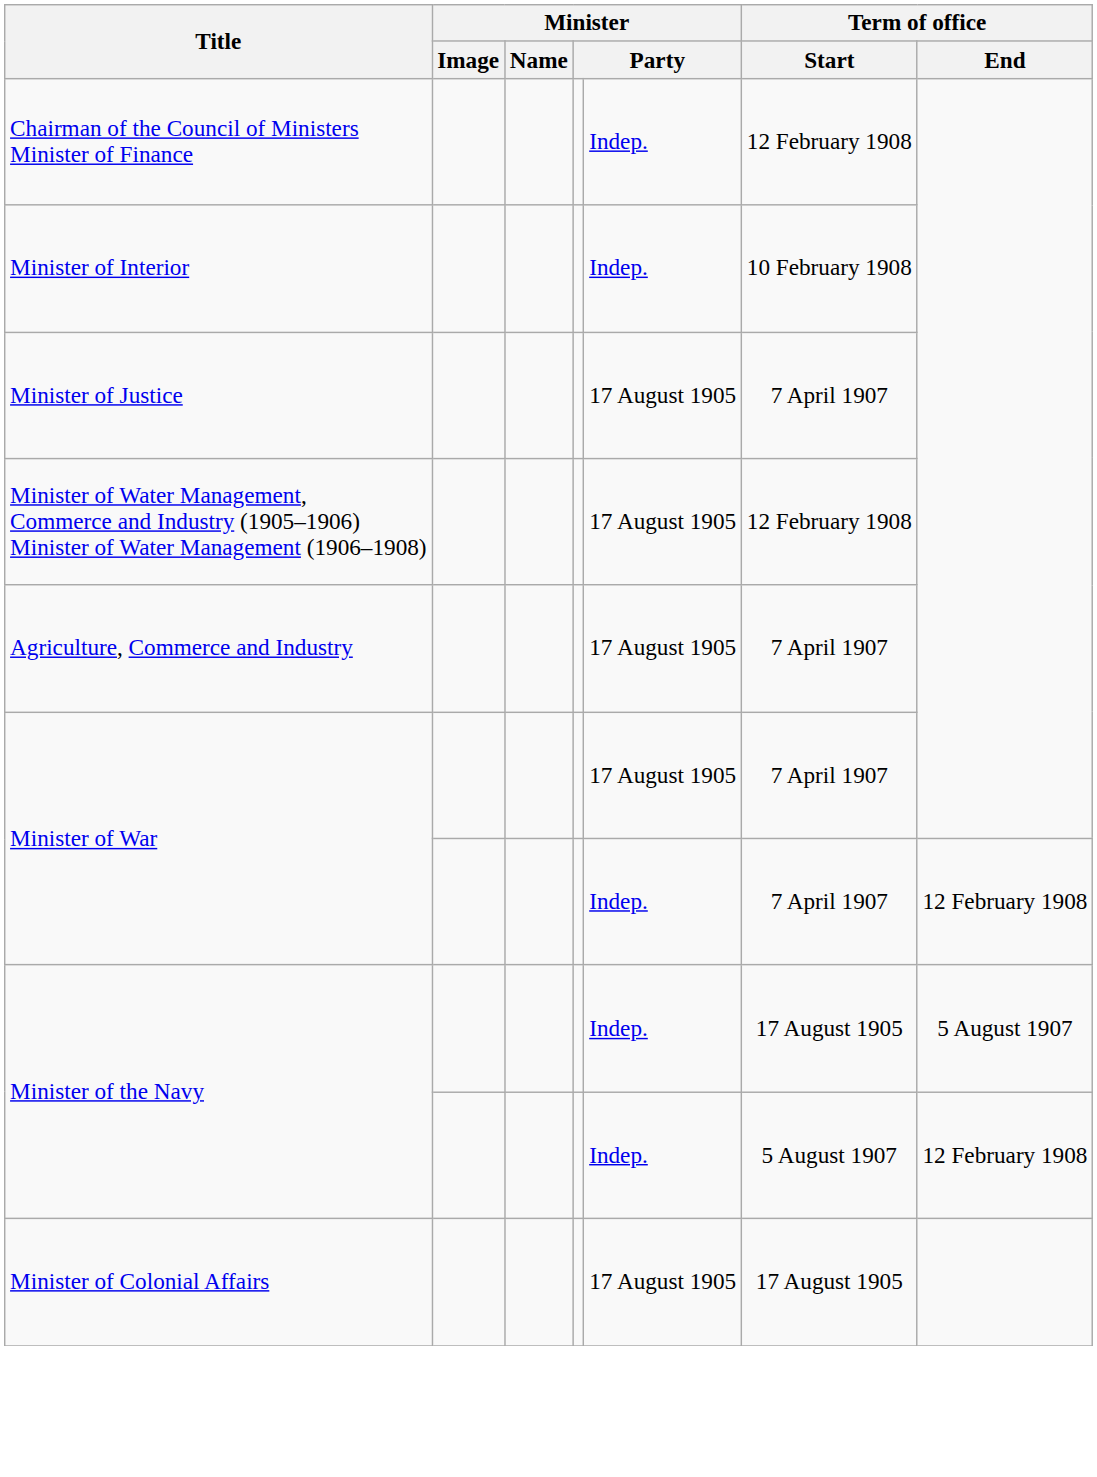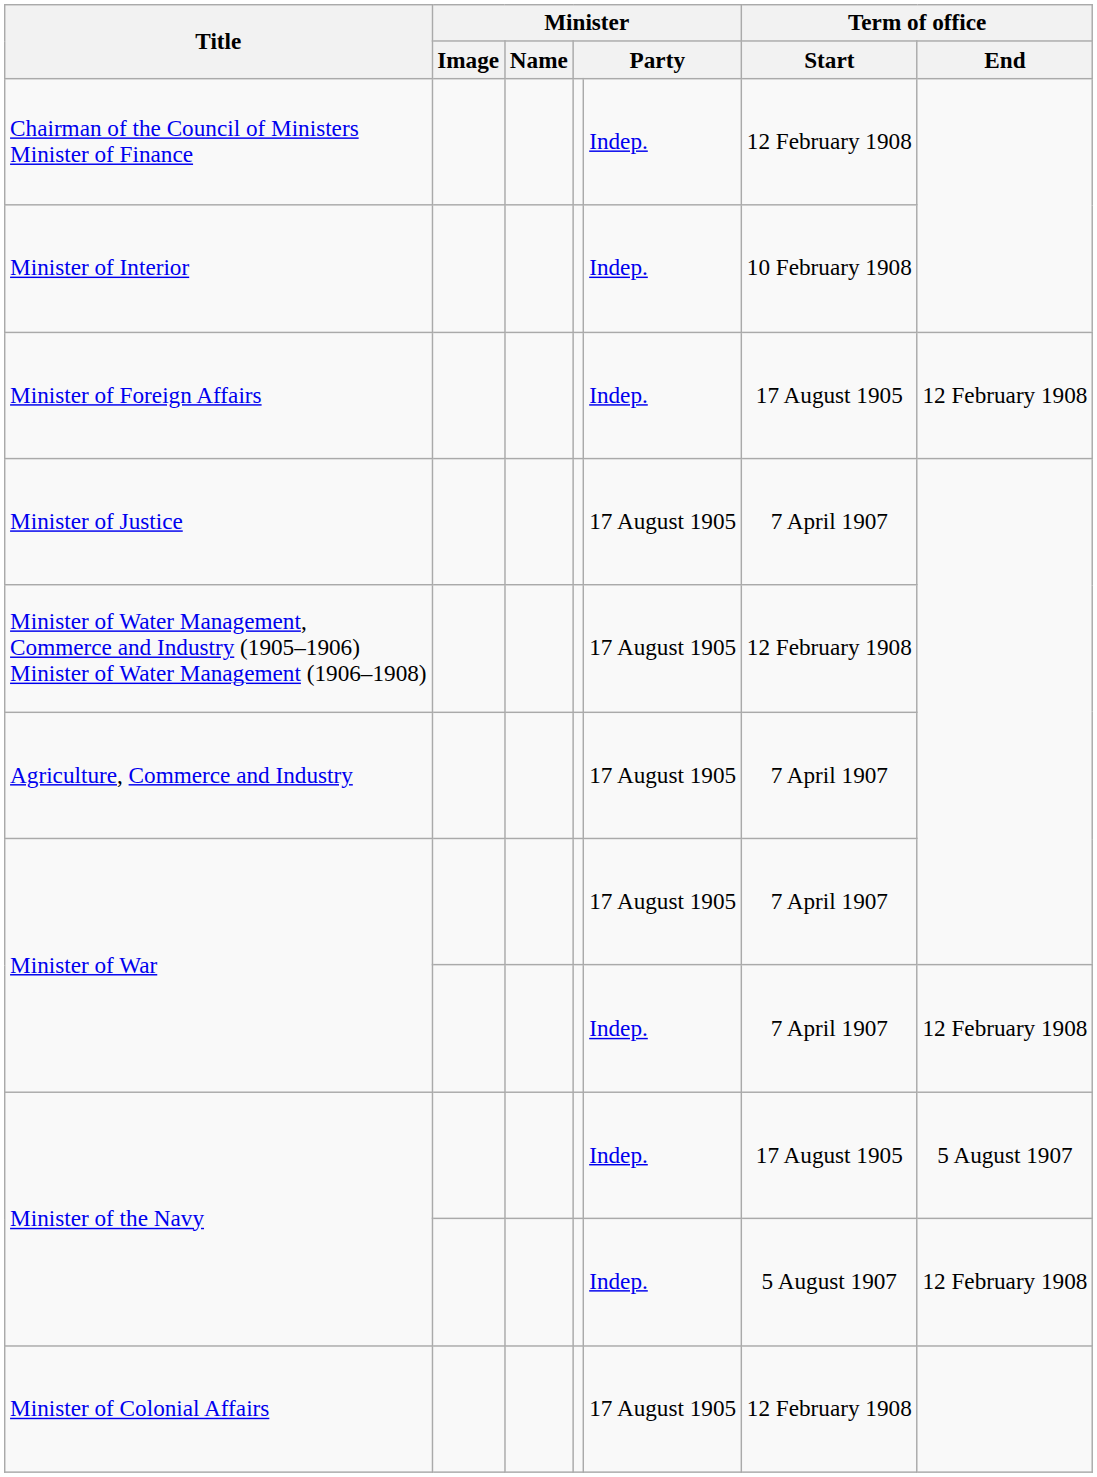+ row: (136, 394)
(829, 1281) 17 August 1905 -> (829, 1408) 12 February 1908
